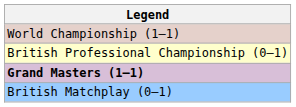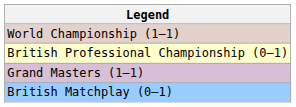(76, 73) bold -> (76, 73) normal
